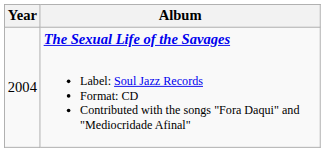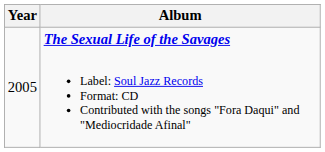(22, 87) 2004 -> (22, 87) 2005
